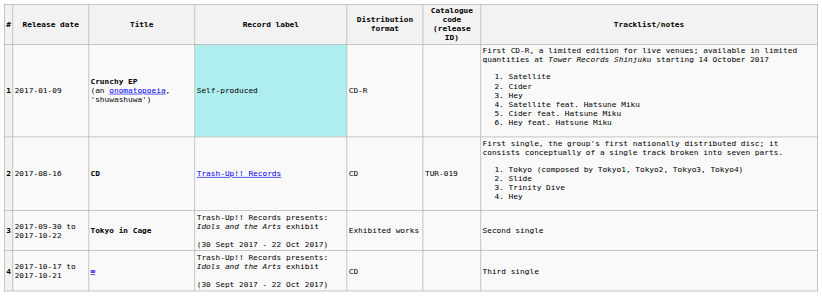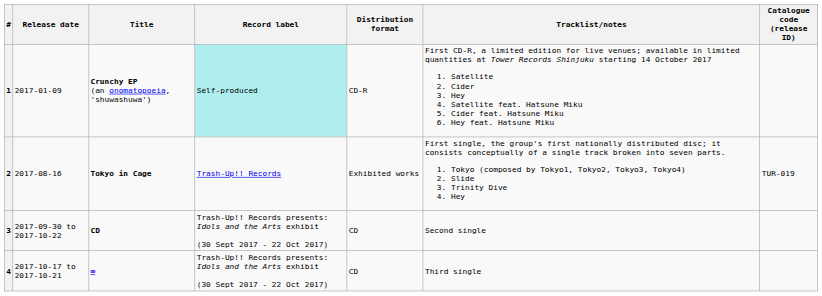columns swapped: (452, 24) <-> (649, 24)
(95, 174) CD -> (121, 174) Tokyo in Cage
(353, 174) CD -> (384, 174) Exhibited works
(121, 231) Tokyo in Cage -> (95, 231) CD
(384, 231) Exhibited works -> (353, 231) CD
